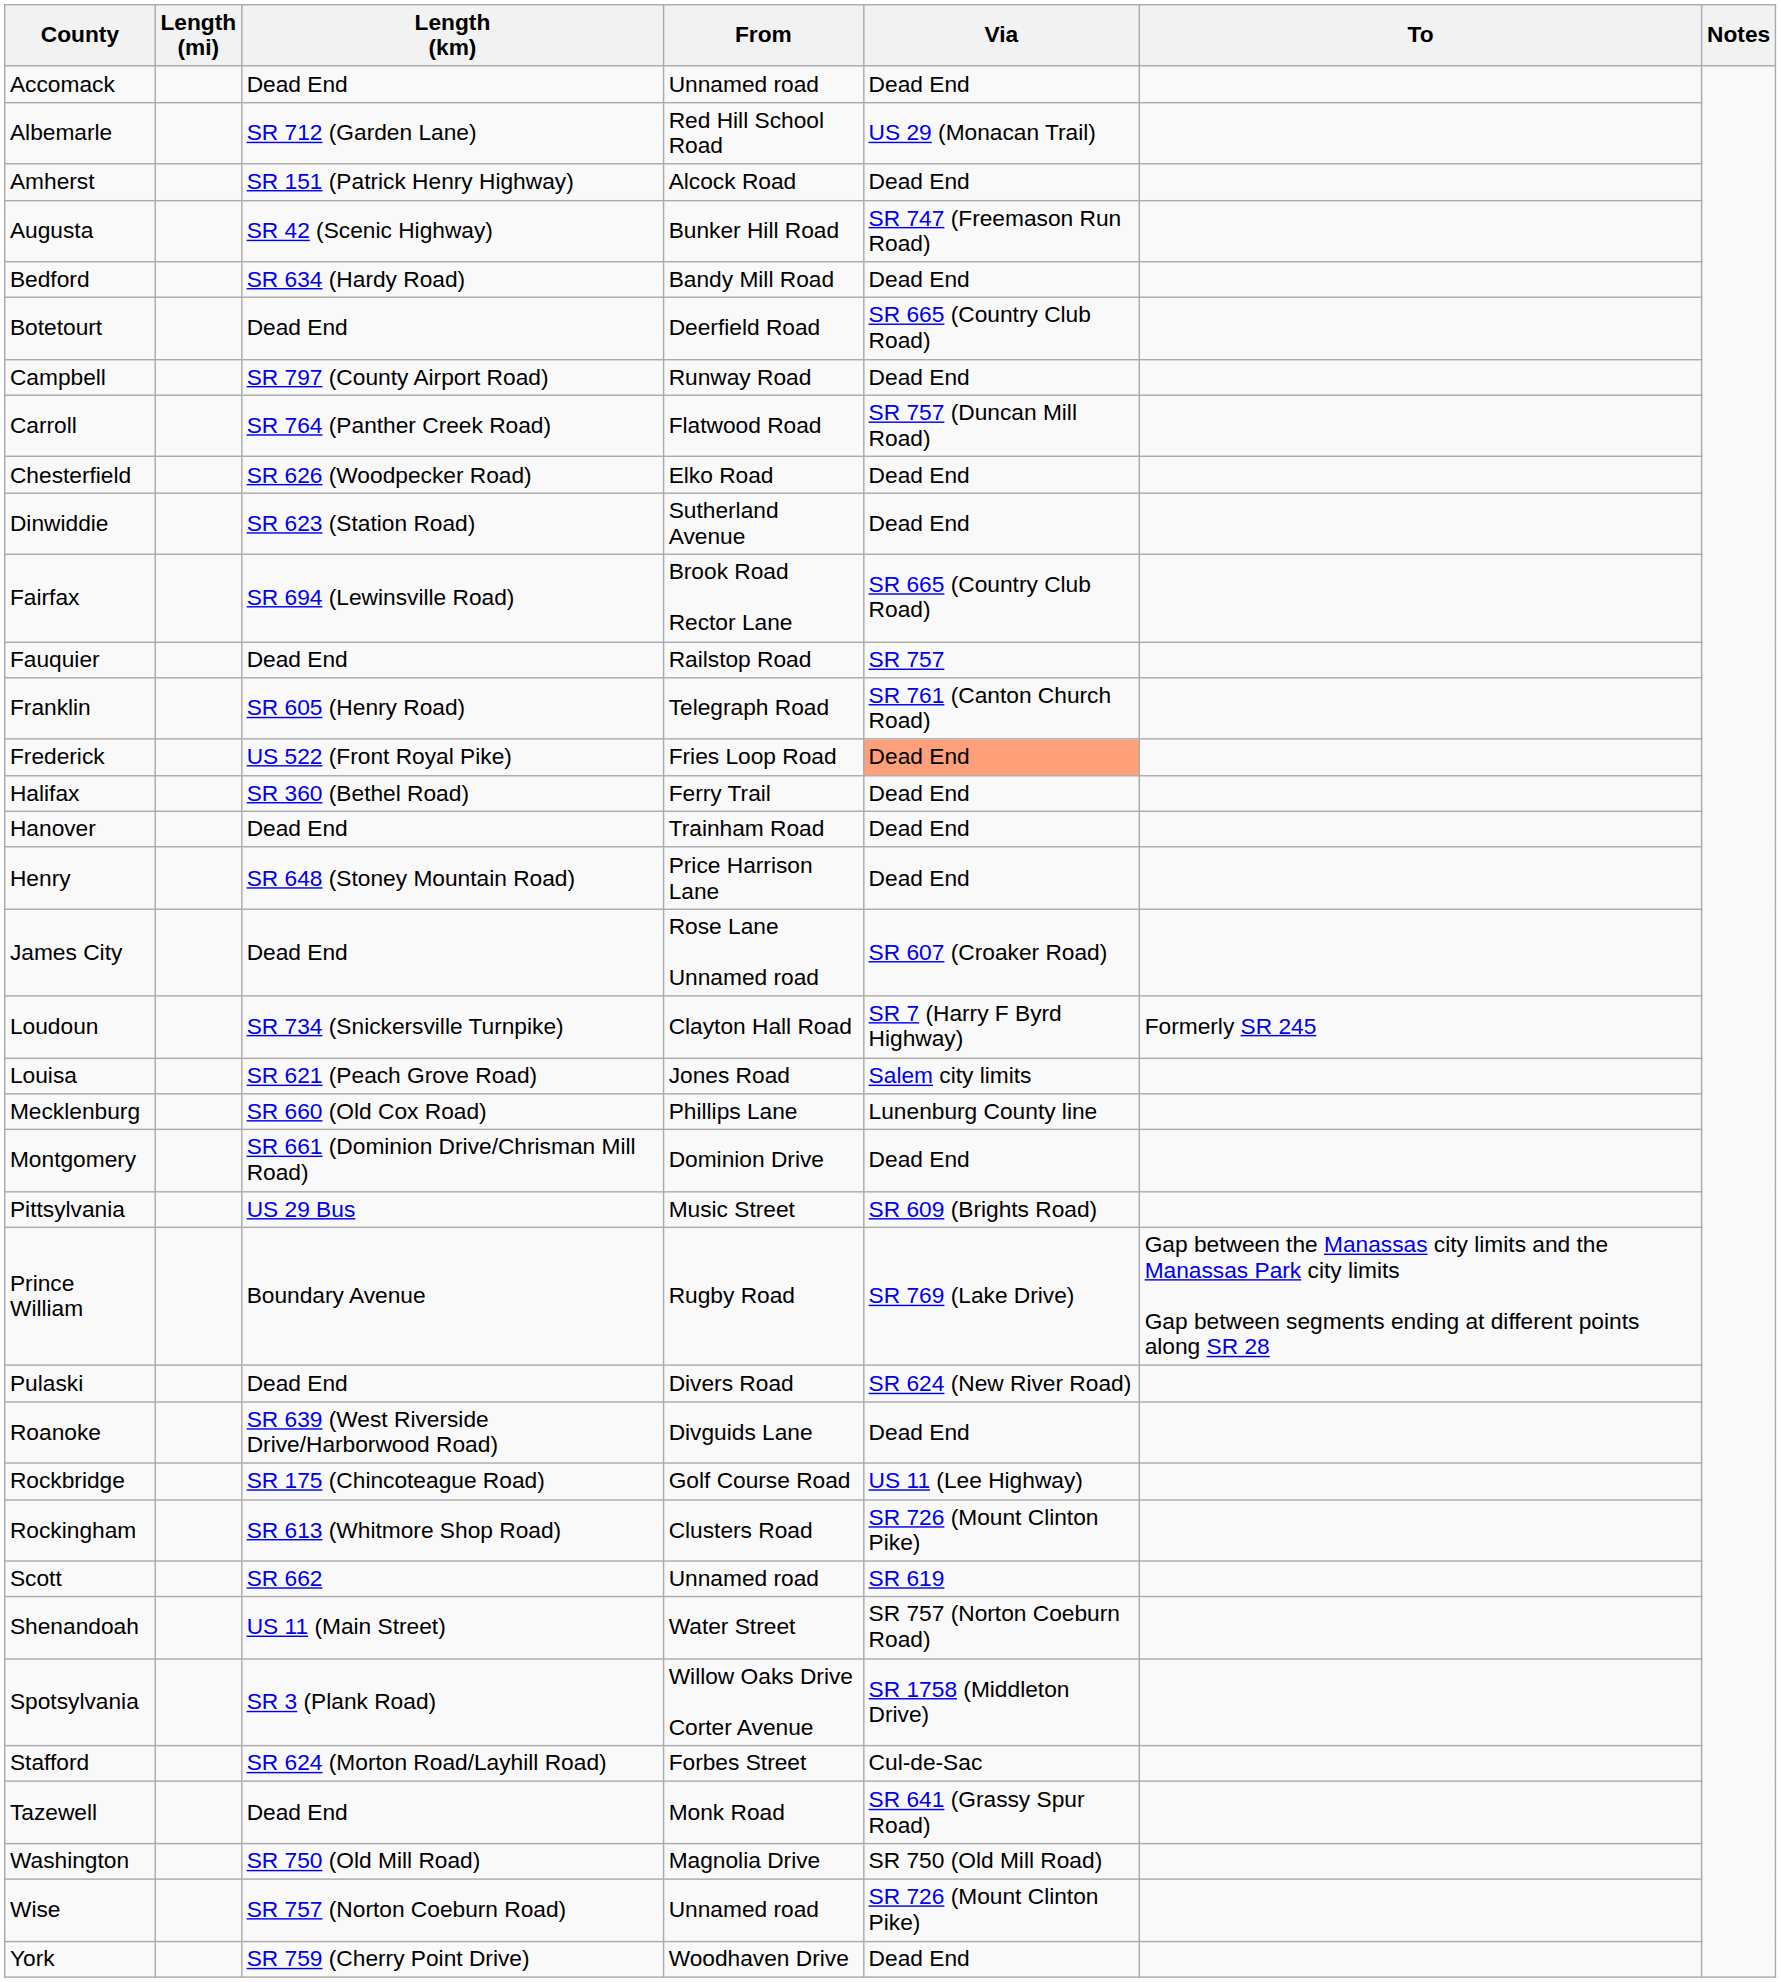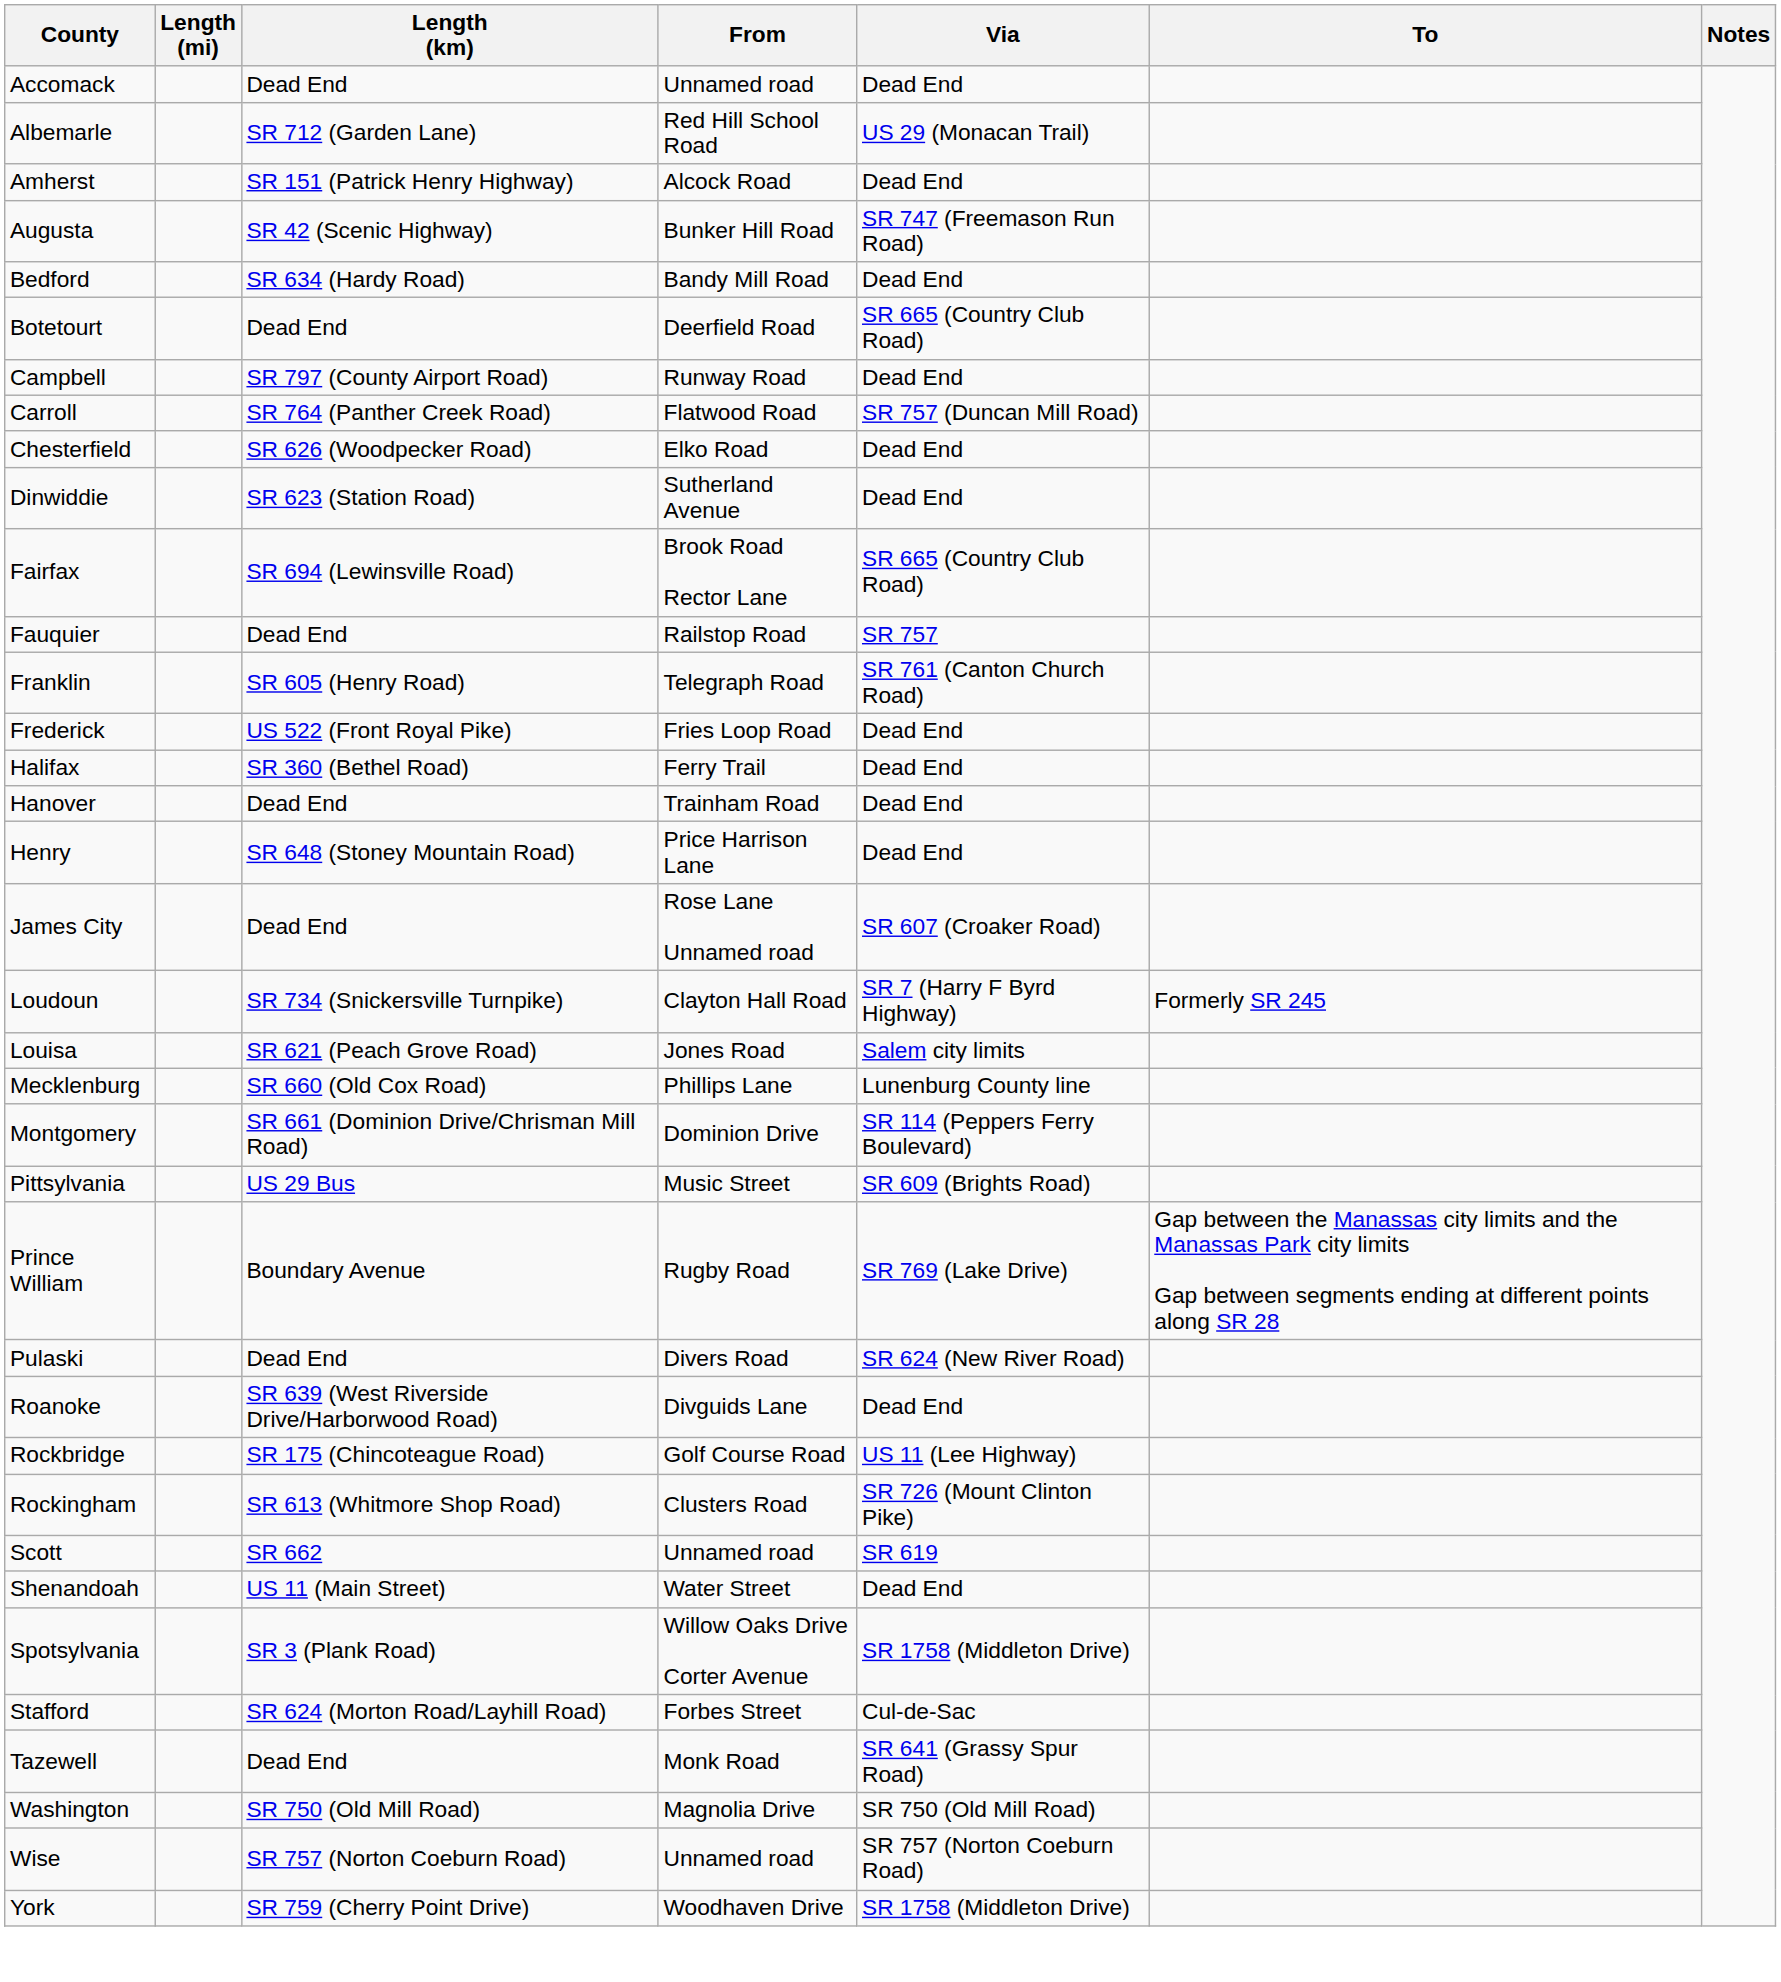(919, 757) lightsalmon background -> (913, 731) no background
(919, 1160) Dead End -> (978, 1134) SR 114 (Peppers Ferry Boulevard)
(994, 1627) SR 757 (Norton Coeburn Road) -> (913, 1589) Dead End
(984, 1909) SR 726 (Mount Clinton Pike) -> (988, 1858) SR 757 (Norton Coeburn Road)
(919, 1958) Dead End -> (996, 1907) SR 1758 (Middleton Drive)
